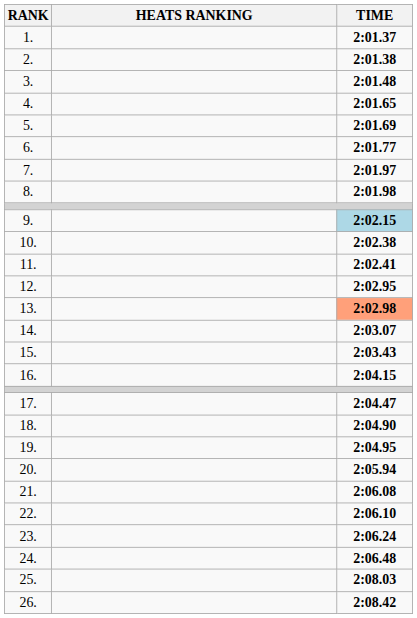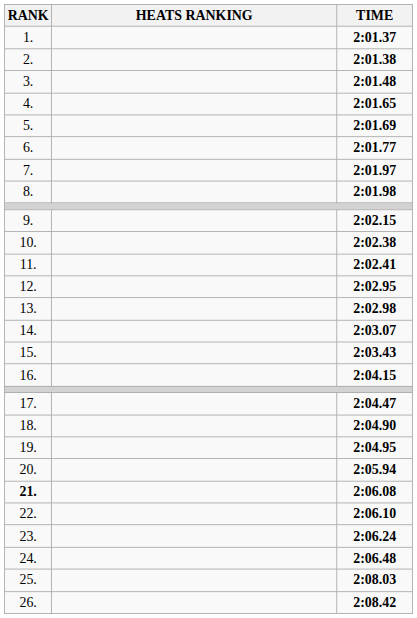(375, 220) lightblue background -> (375, 220) no background
(375, 308) lightsalmon background -> (375, 308) no background
(28, 491) normal -> (28, 491) bold
